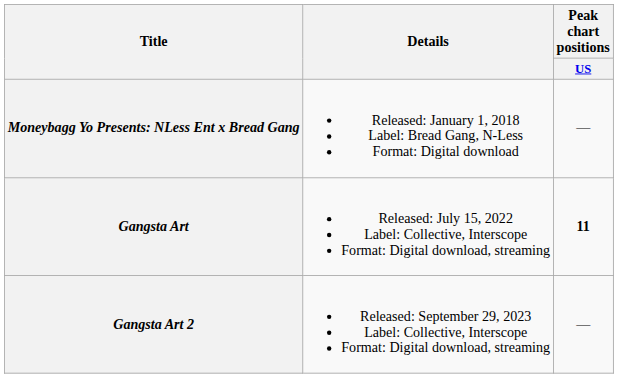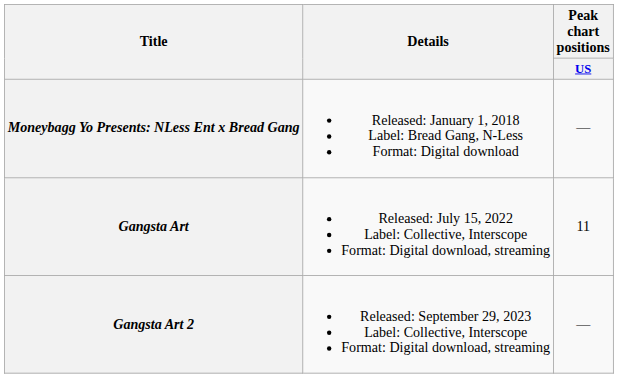(583, 226) bold -> (583, 226) normal
